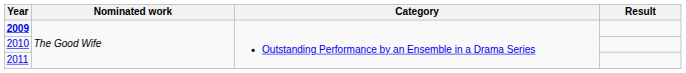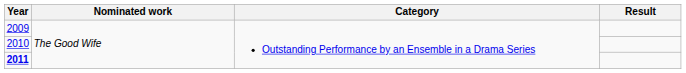(18, 28) bold -> (18, 28) normal
(17, 60) normal -> (18, 60) bold
